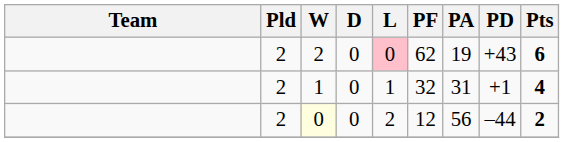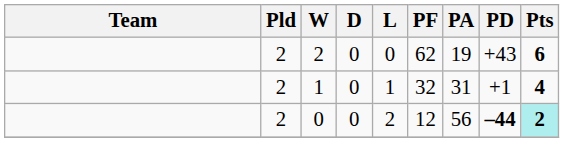(390, 53) pink background -> (390, 53) no background
(319, 119) lightyellow background -> (319, 119) no background
(500, 119) normal -> (500, 119) bold
(540, 119) no background -> (540, 119) paleturquoise background
